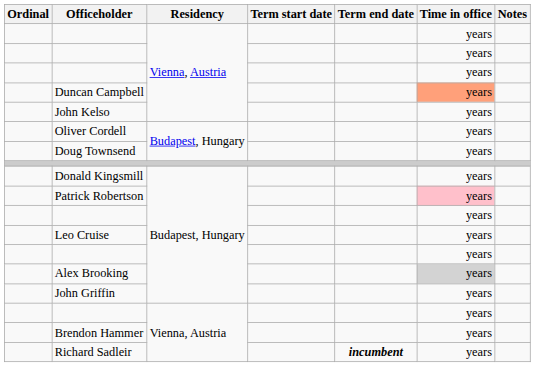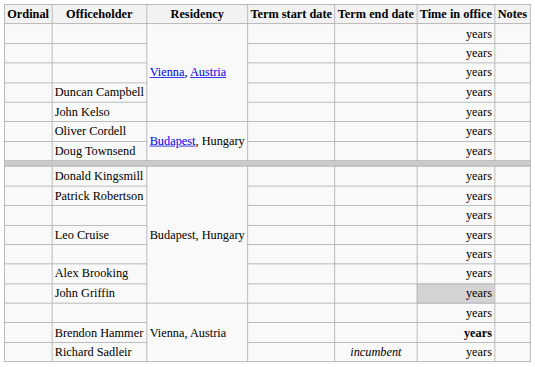(479, 92) lightsalmon background -> (479, 92) no background
(479, 195) pink background -> (479, 195) no background
(479, 273) lightgrey background -> (479, 273) no background
(479, 293) no background -> (479, 293) lightgrey background
(479, 332) normal -> (478, 332) bold
(376, 352) bold -> (376, 352) normal
